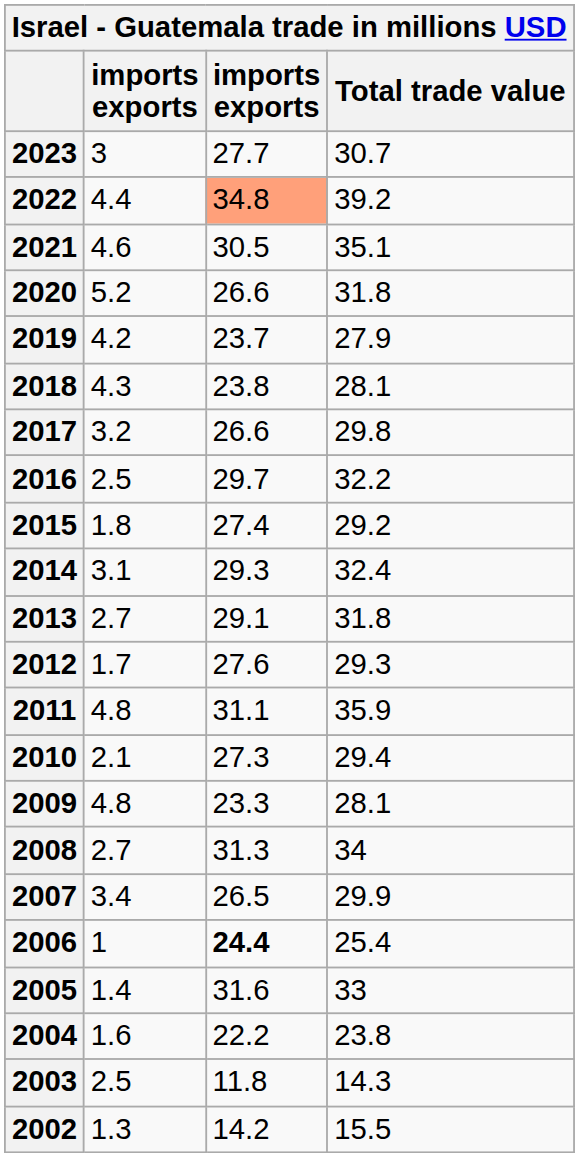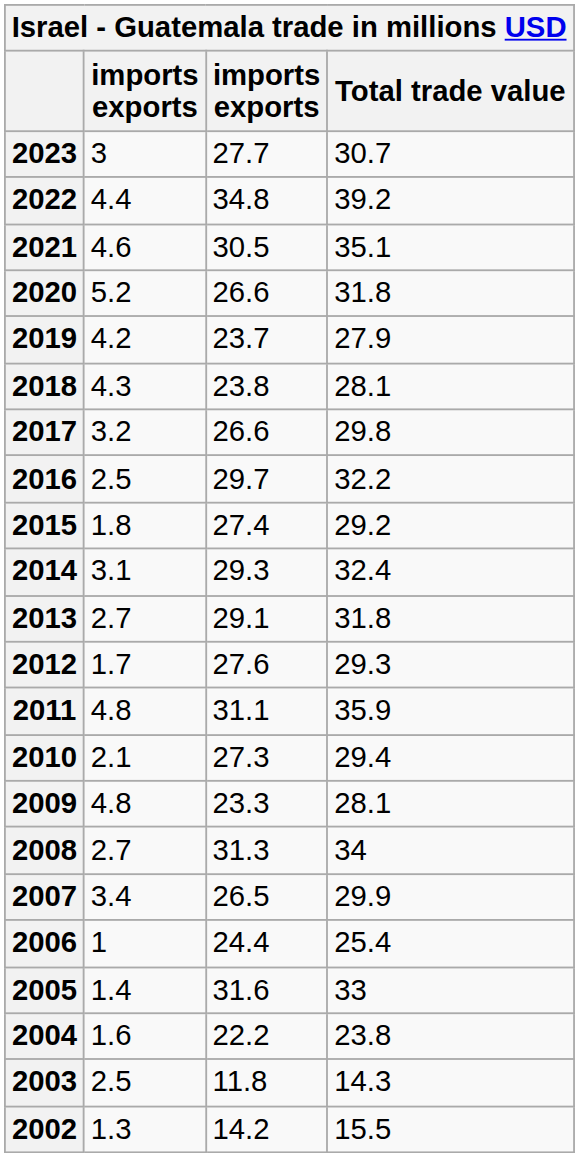(241, 199) lightsalmon background -> (241, 199) no background
(241, 942) bold -> (241, 942) normal
